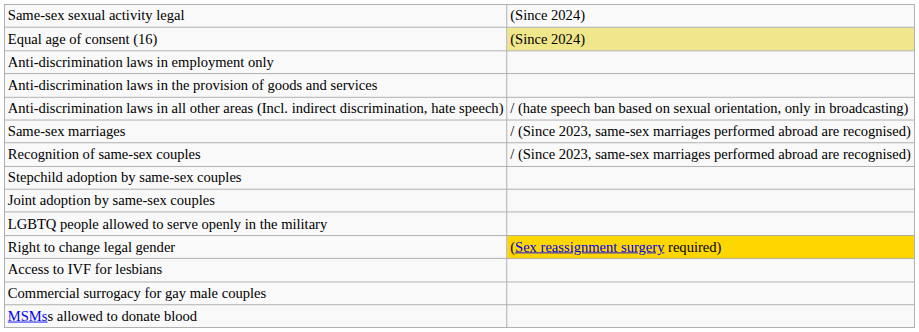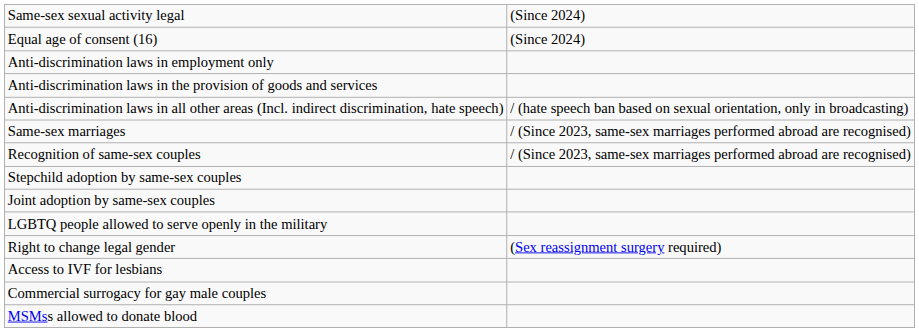(548, 39) khaki background -> (548, 39) no background
(616, 246) gold background -> (616, 246) no background
